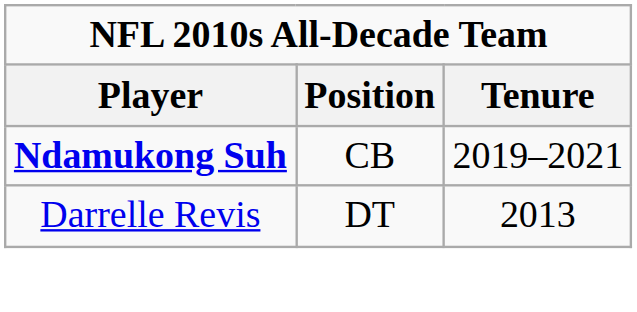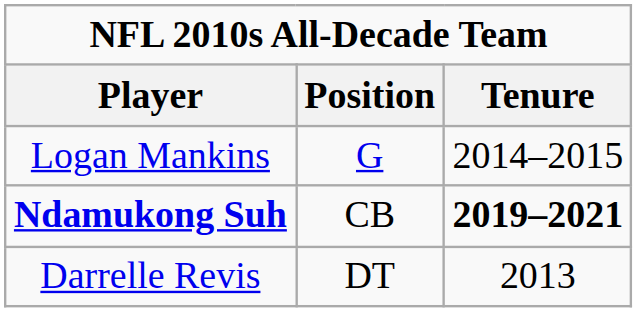+ row: (150, 154)
(538, 154) normal -> (538, 214) bold
